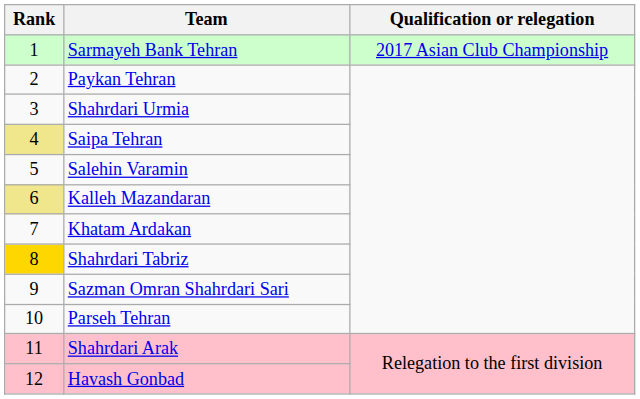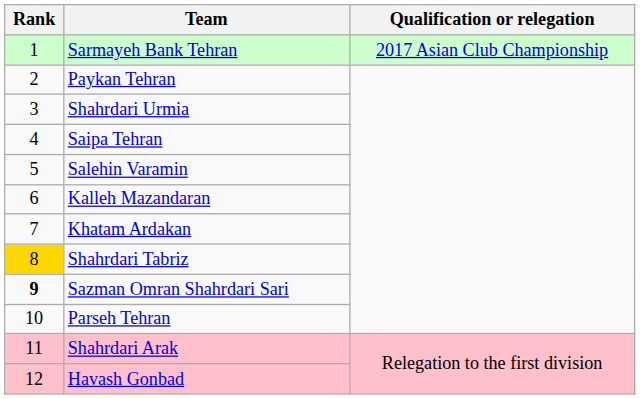(34, 139) khaki background -> (34, 139) no background
(34, 199) khaki background -> (34, 199) no background
(34, 289) normal -> (34, 289) bold
